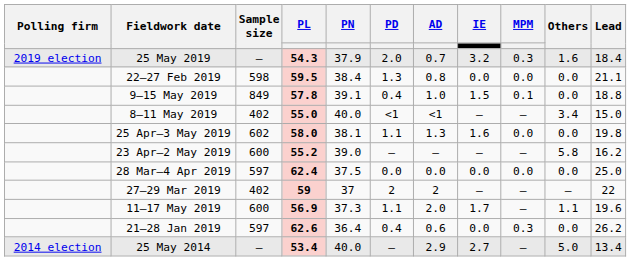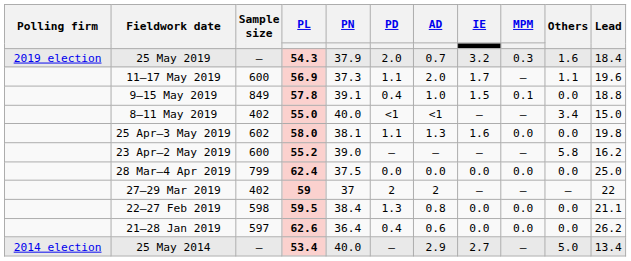rows swapped: (173, 208) <-> (173, 76)
(259, 171) 597 -> (259, 171) 799
(523, 227) 0.3 -> (523, 227) 0.0
